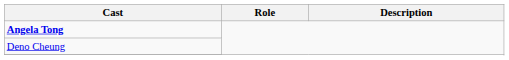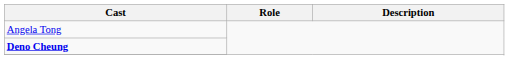(35, 29) bold -> (34, 29) normal
(36, 46) normal -> (37, 46) bold
